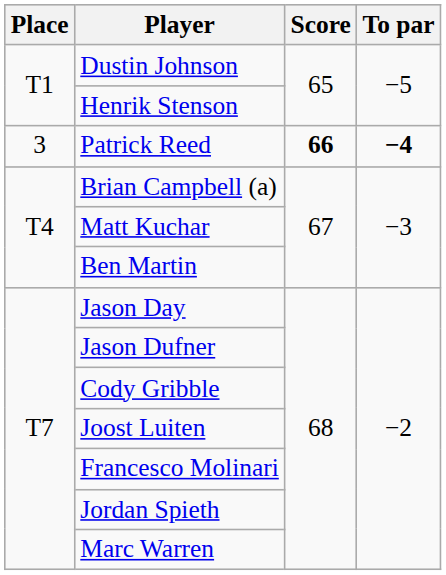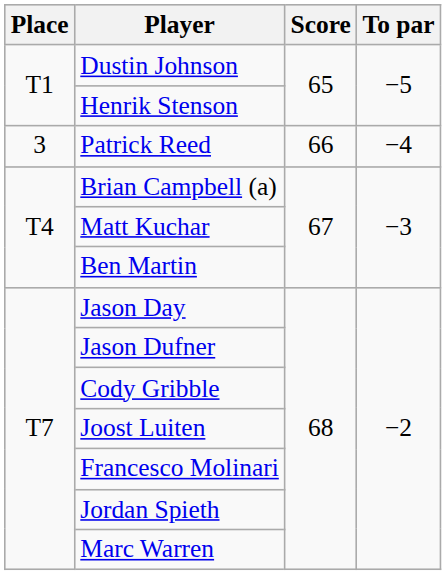(321, 145) bold -> (321, 145) normal
(398, 145) bold -> (398, 145) normal
